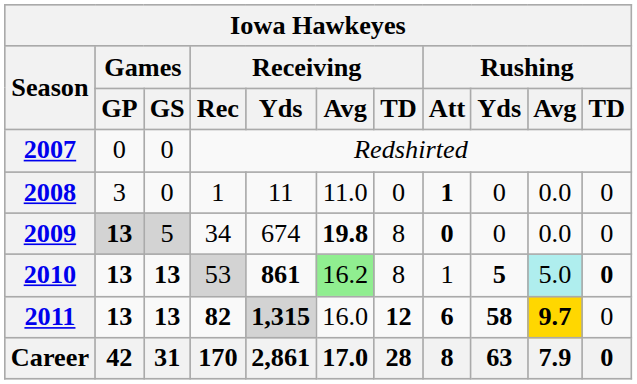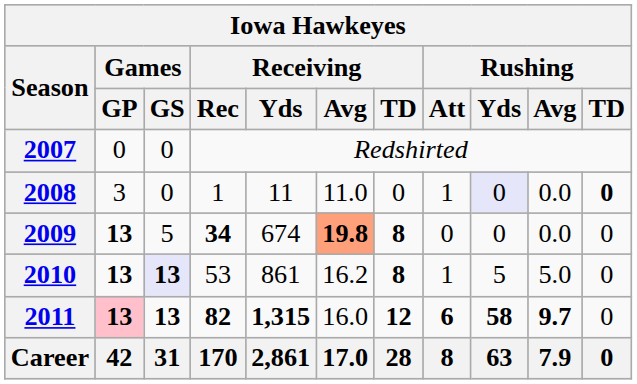(447, 191) bold -> (447, 191) normal
(499, 191) no background -> (499, 191) lavender background
(607, 191) normal -> (607, 191) bold
(119, 233) lightgrey background -> (119, 233) no background
(167, 233) lightgrey background -> (167, 233) no background
(218, 233) normal -> (218, 233) bold
(345, 233) no background -> (345, 233) lightsalmon background
(398, 233) normal -> (398, 233) bold
(447, 233) bold -> (447, 233) normal
(167, 274) no background -> (167, 274) lavender background
(218, 274) lightgrey background -> (218, 274) no background
(281, 274) bold -> (281, 274) normal
(345, 274) lightgreen background -> (345, 274) no background
(398, 274) normal -> (398, 274) bold
(499, 274) bold -> (499, 274) normal
(555, 274) paleturquoise background -> (555, 274) no background
(607, 274) bold -> (607, 274) normal
(119, 316) no background -> (119, 316) pink background
(281, 316) lightgrey background -> (281, 316) no background
(555, 316) gold background -> (555, 316) no background
